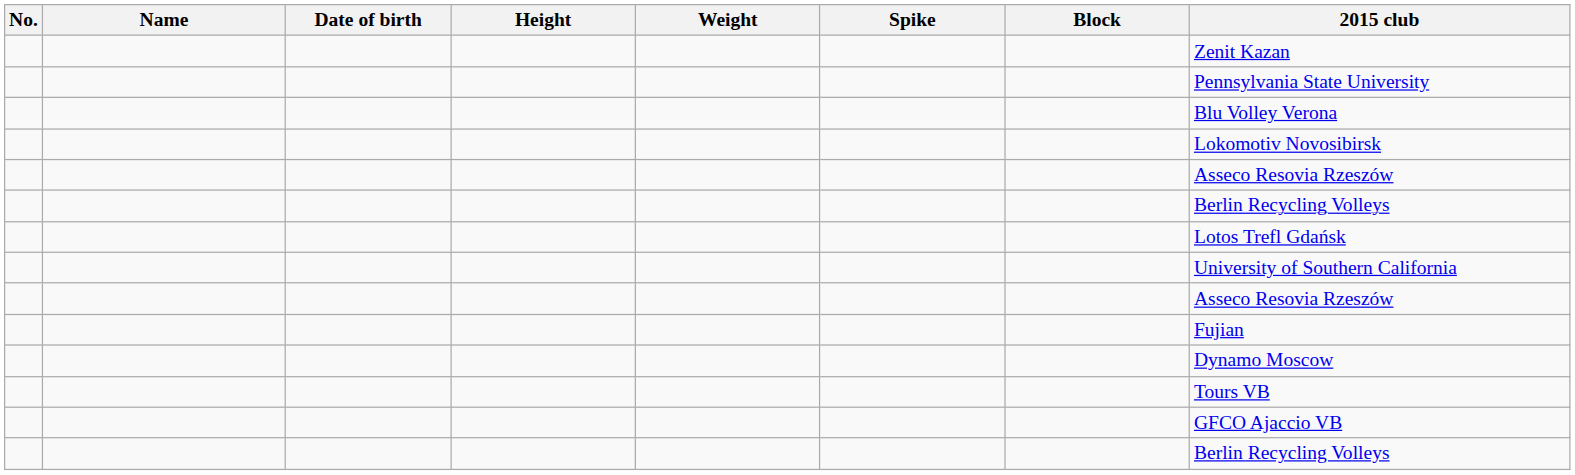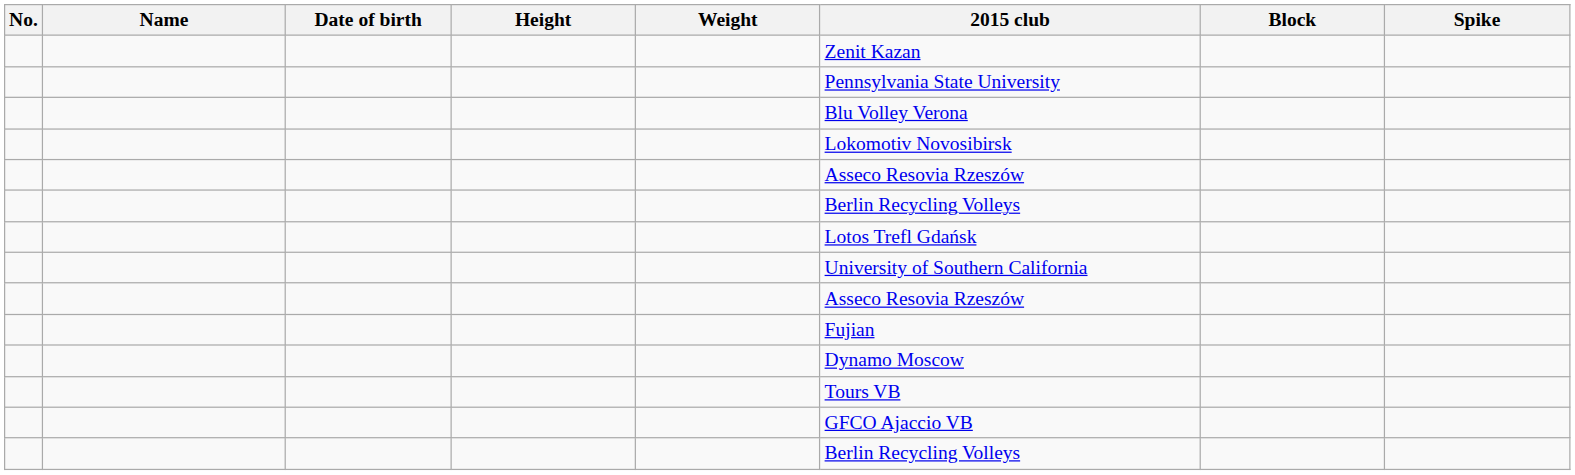columns swapped: (912, 19) <-> (1379, 19)
